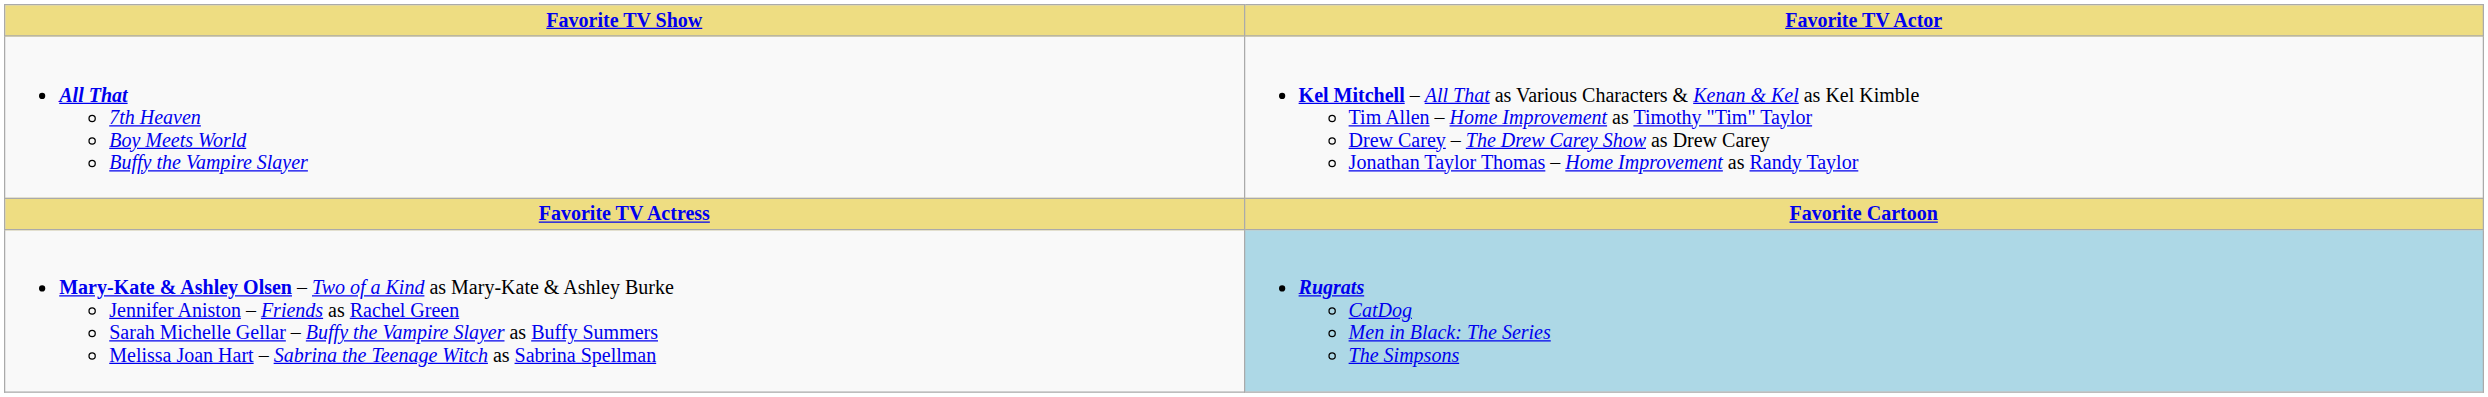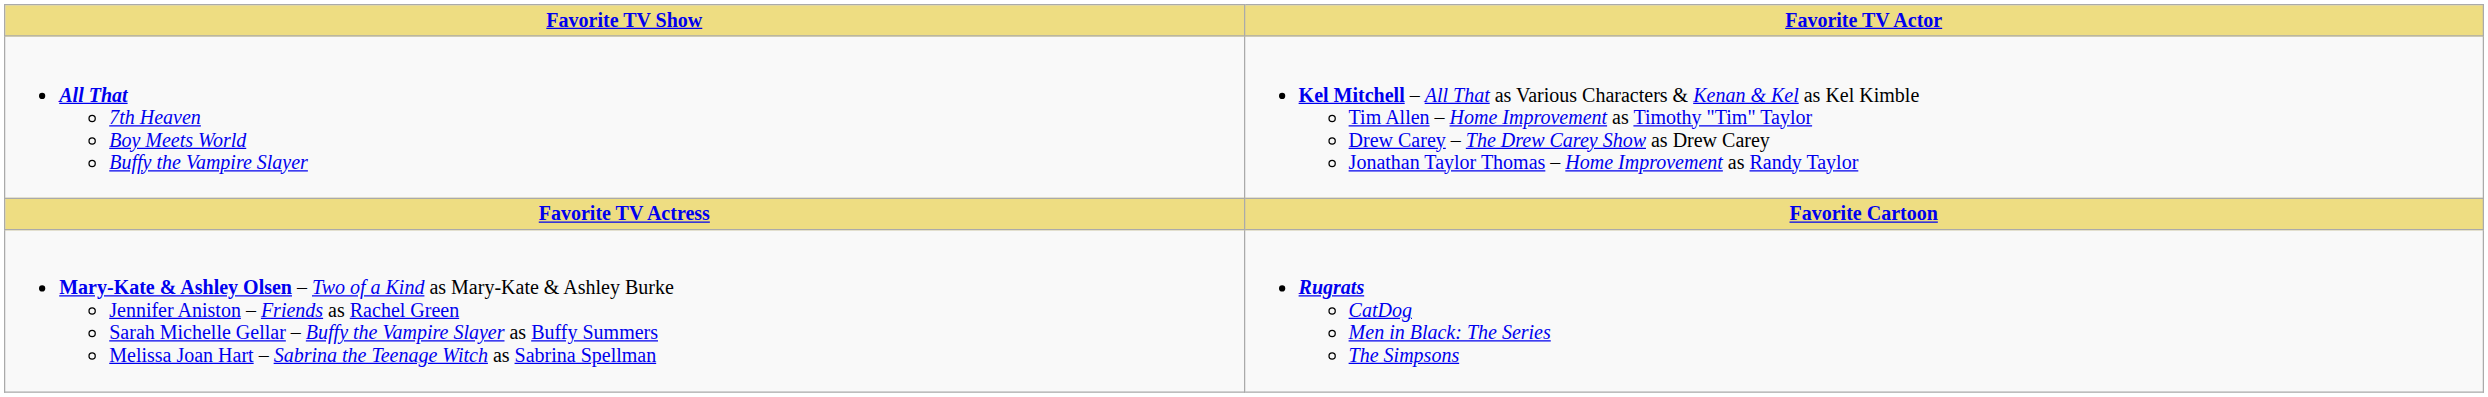(1864, 322) lightblue background -> (1864, 322) no background
